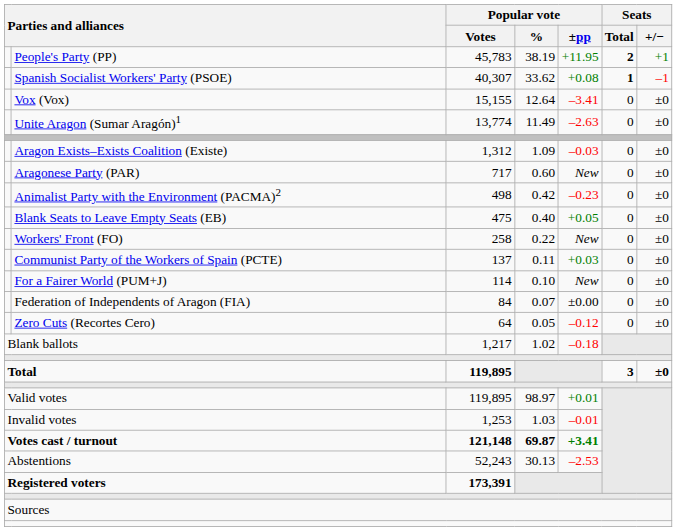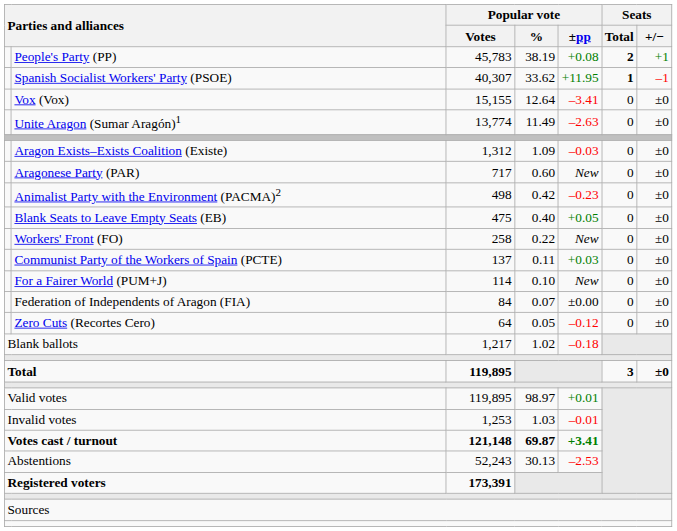(580, 57) +11.95 -> (583, 57) +0.08
(583, 78) +0.08 -> (580, 78) +11.95
